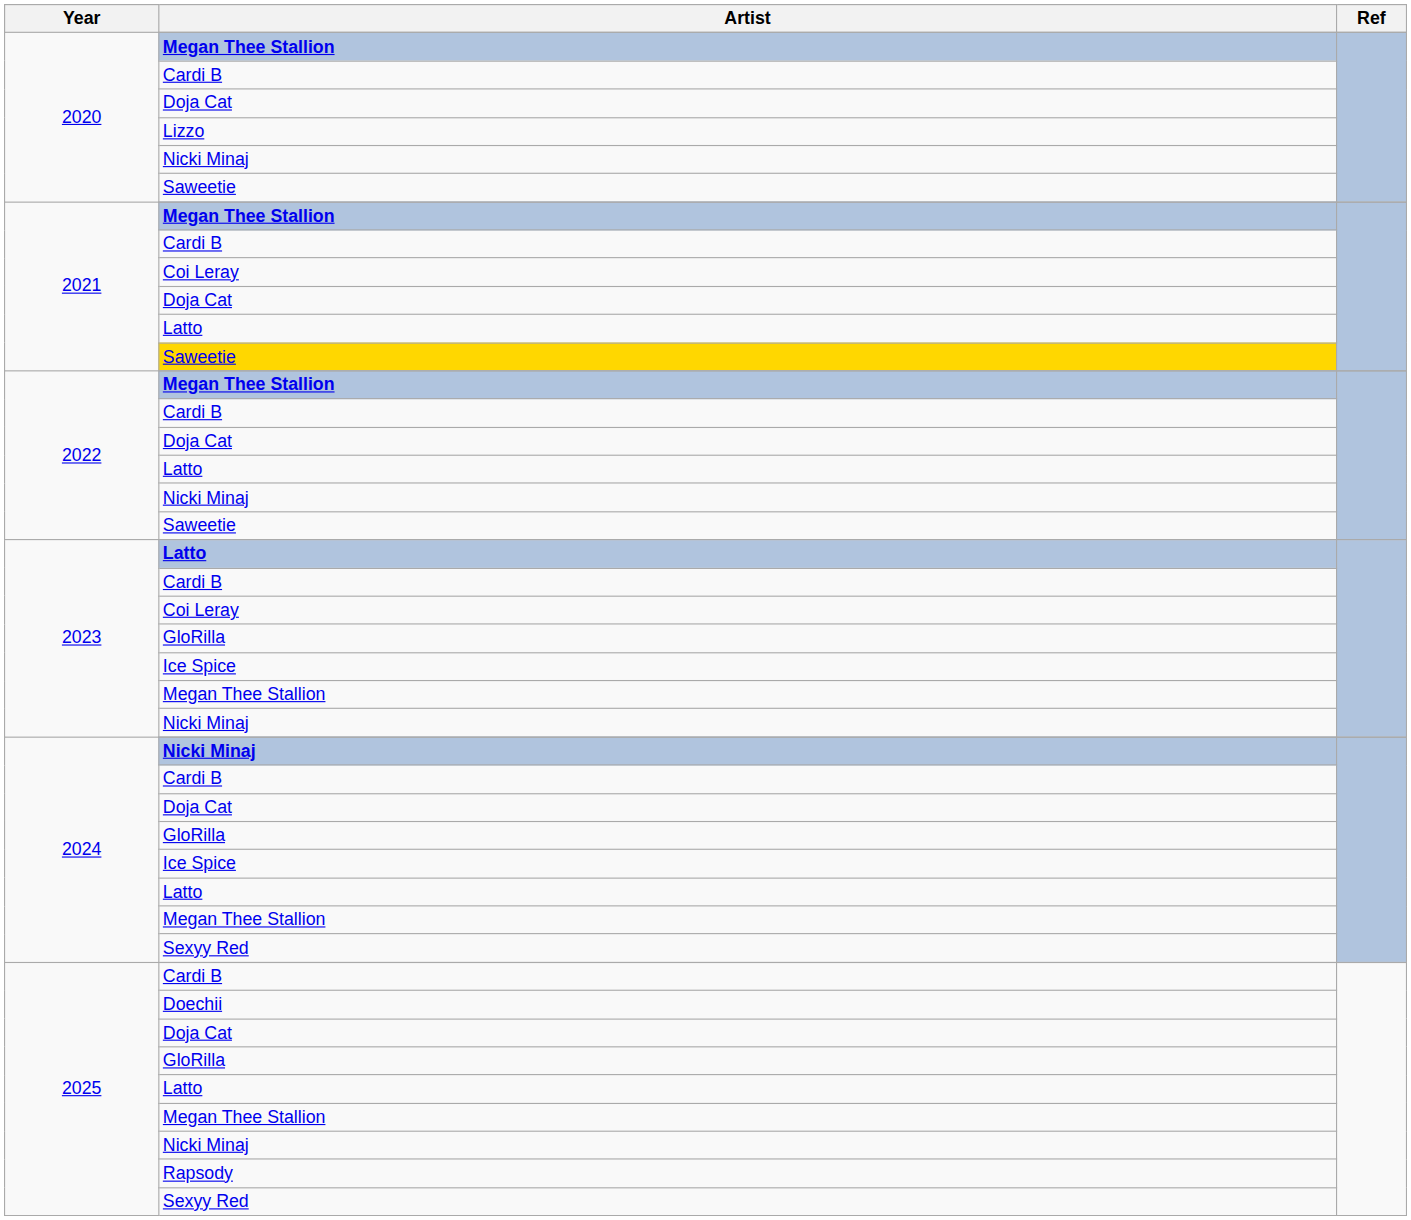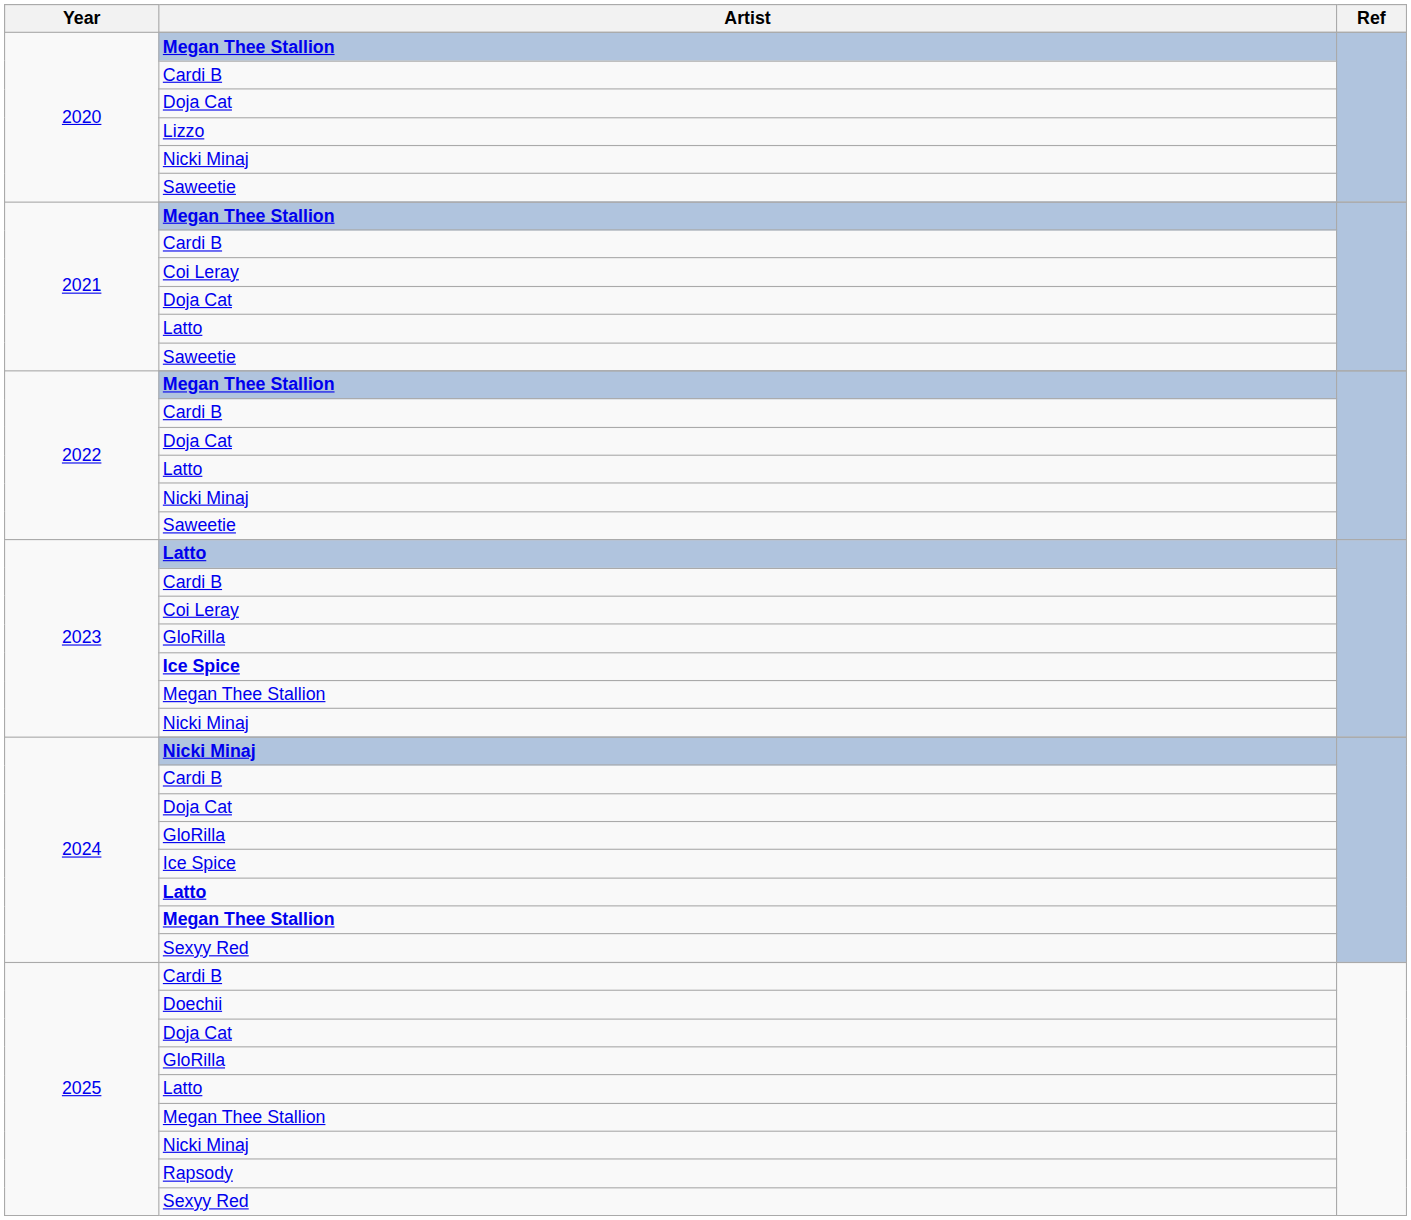(199, 356) gold background -> (199, 356) no background
(199, 666) normal -> (201, 666) bold
(183, 891) normal -> (185, 891) bold
(244, 919) normal -> (249, 919) bold
